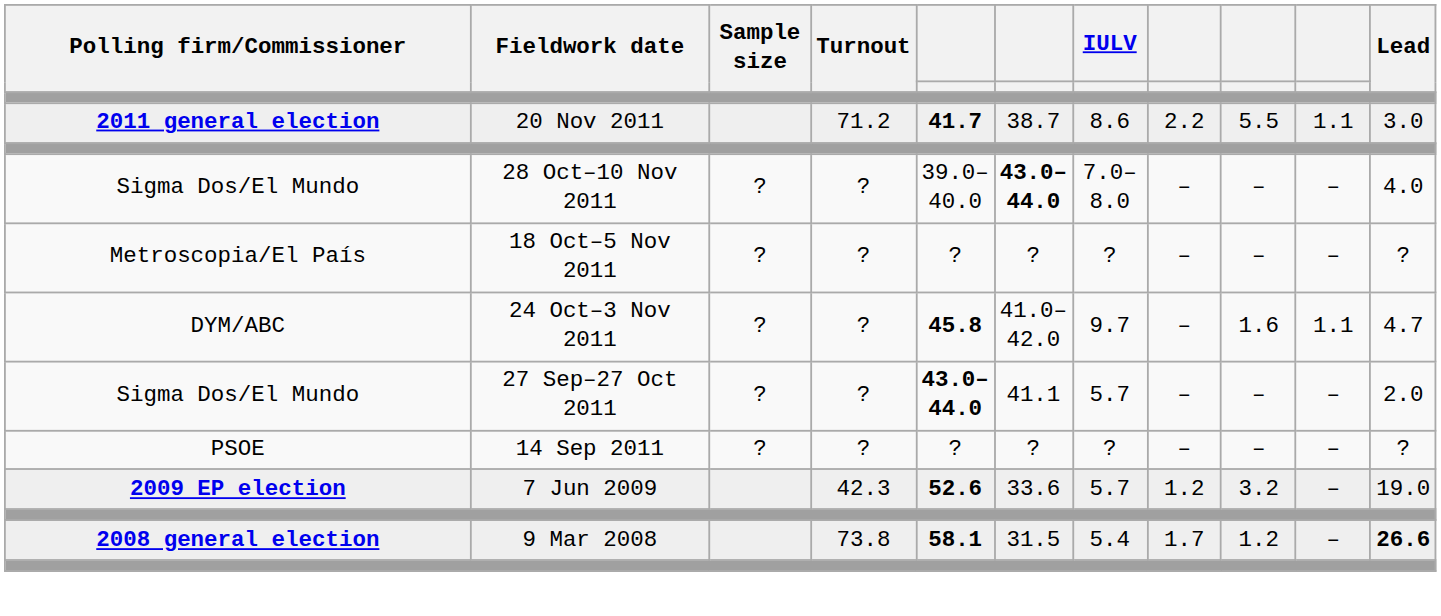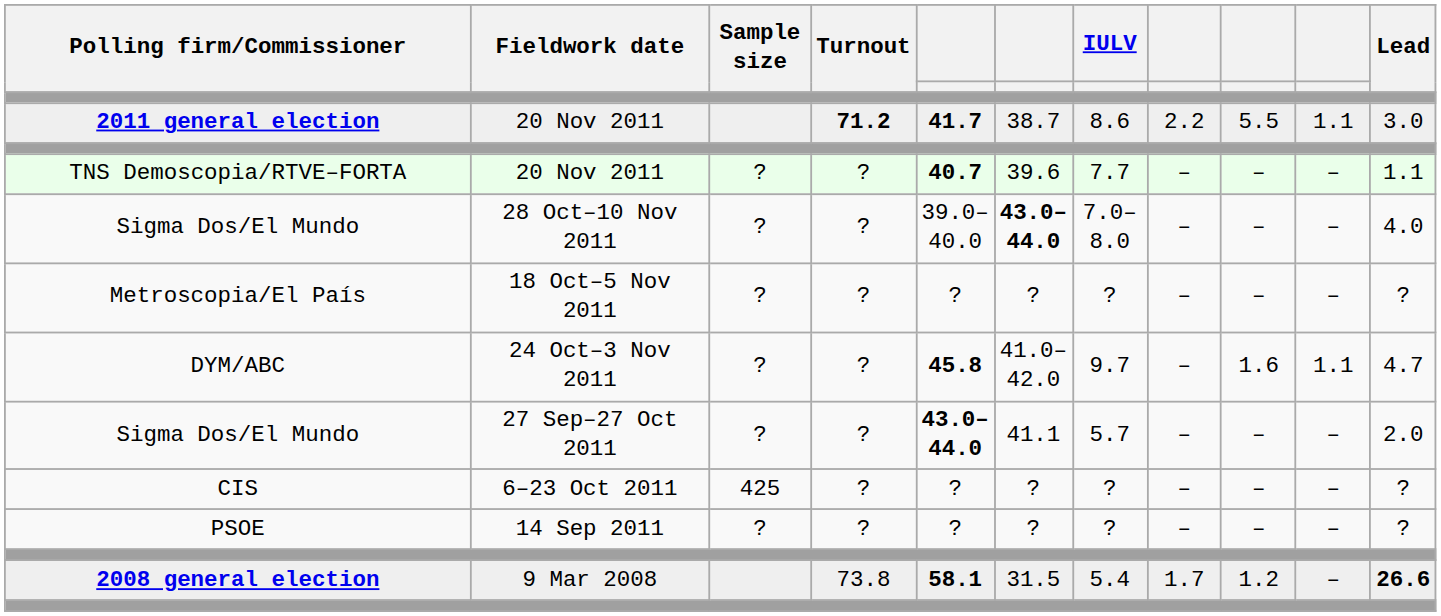(863, 123) normal -> (863, 123) bold
+ row: (238, 174)
+ row: (238, 490)
- row: (238, 490)
